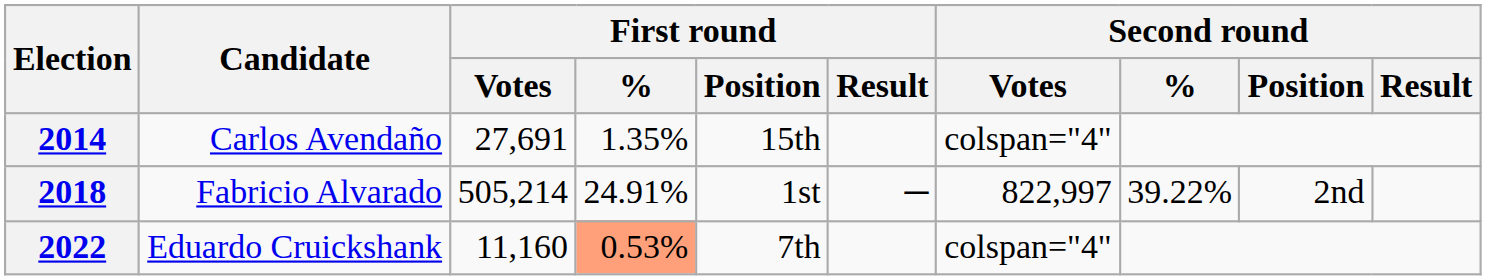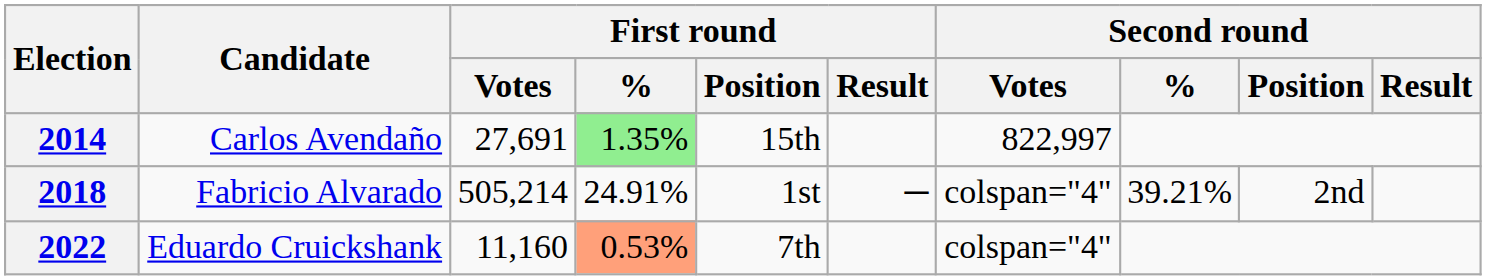(644, 138) no background -> (644, 138) lightgreen background
(1028, 138) colspan="4" -> (1057, 138) 822,997
(1057, 192) 822,997 -> (1028, 192) colspan="4"
(1180, 192) 39.22% -> (1180, 192) 39.21%
